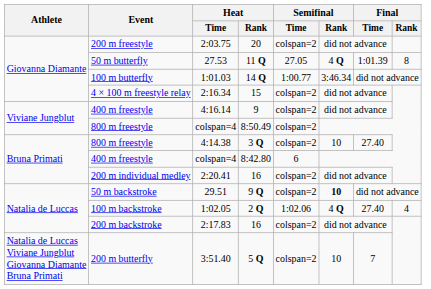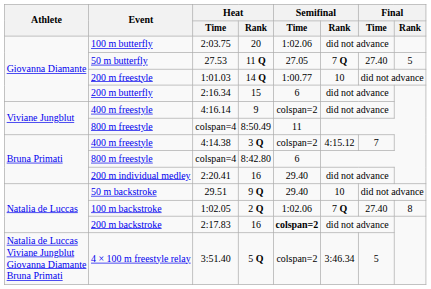(122, 44) 200 m freestyle -> (122, 44) 100 m butterfly
(296, 44) colspan=2 -> (297, 44) 1:02.06
(336, 61) 4 Q -> (340, 61) 7 Q
(373, 61) 1:01.39 -> (376, 61) 27.40
(406, 61) 8 -> (410, 61) 5
(122, 77) 100 m butterfly -> (122, 77) 200 m freestyle
(336, 77) 3:46.34 -> (340, 77) 10
(141, 94) 4 × 100 m freestyle relay -> (122, 94) 200 m butterfly
(296, 94) colspan=2 -> (297, 94) 6
(296, 126) colspan=2 -> (297, 126) 11
(122, 143) 800 m freestyle -> (122, 143) 400 m freestyle
(336, 143) 10 -> (340, 143) 4:15.12
(373, 143) 27.40 -> (376, 143) 7
(122, 159) 400 m freestyle -> (122, 159) 800 m freestyle
(296, 176) colspan=2 -> (297, 176) 29.40
(296, 192) colspan=2 -> (297, 192) 29.40
(336, 192) bold -> (340, 192) normal
(336, 208) 4 Q -> (340, 208) 7 Q
(406, 208) 4 -> (410, 208) 8
(296, 225) normal -> (297, 225) bold
(122, 259) 200 m butterfly -> (141, 259) 4 × 100 m freestyle relay
(336, 259) 10 -> (340, 259) 3:46.34
(373, 259) 7 -> (376, 259) 5
